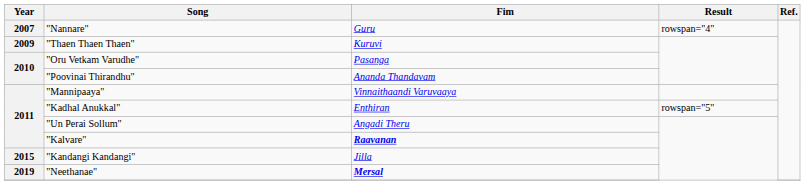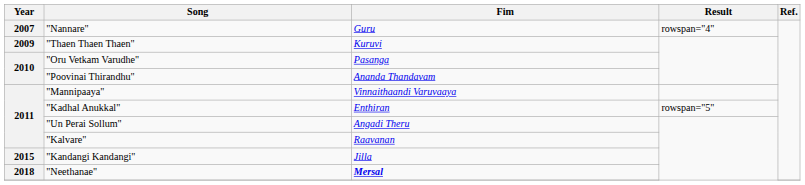(375, 140) bold -> (374, 140) normal
(24, 172) 2019 -> (24, 172) 2018
